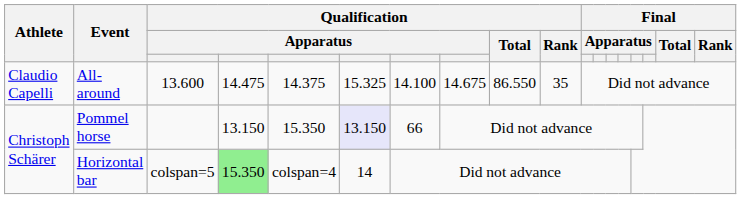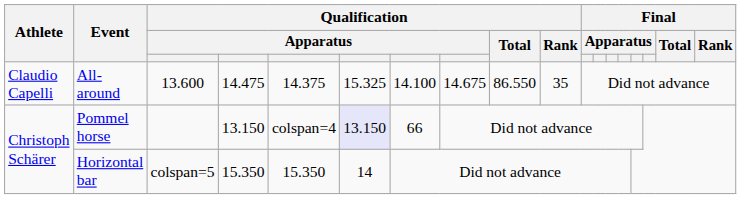(304, 127) 15.350 -> (304, 127) colspan=4
(243, 171) lightgreen background -> (243, 171) no background
(304, 171) colspan=4 -> (304, 171) 15.350
